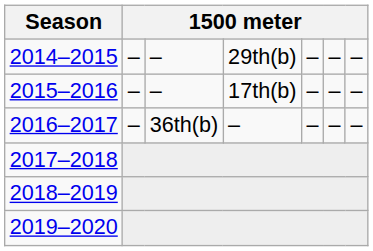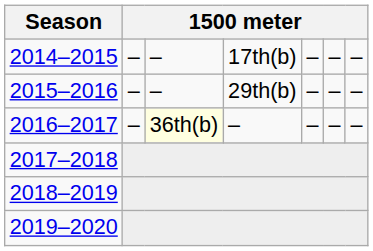(262, 56) 29th(b) -> (262, 56) 17th(b)
(262, 90) 17th(b) -> (262, 90) 29th(b)
(184, 124) no background -> (184, 124) lightyellow background
